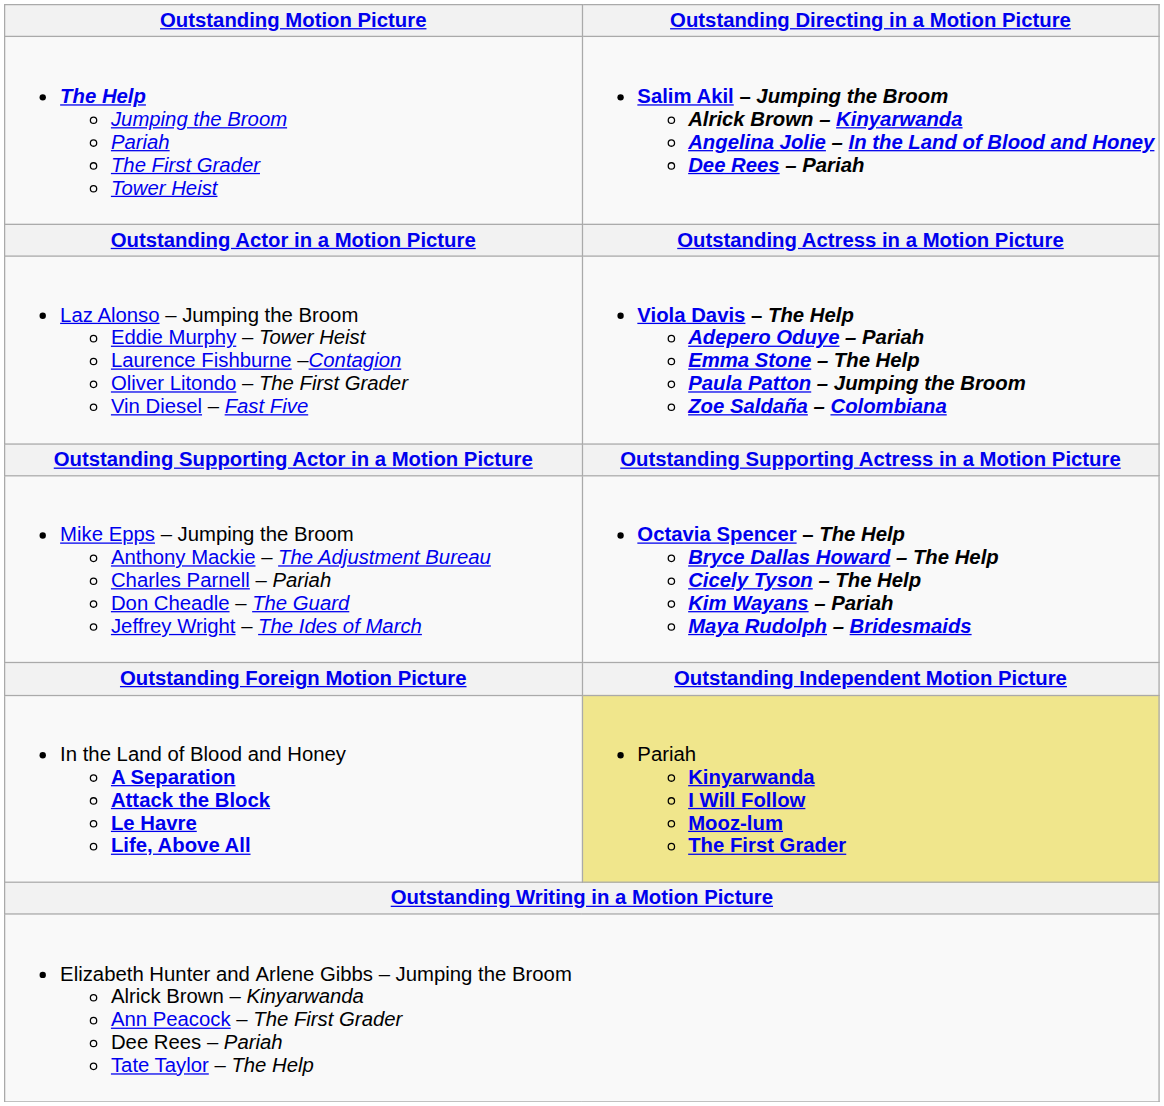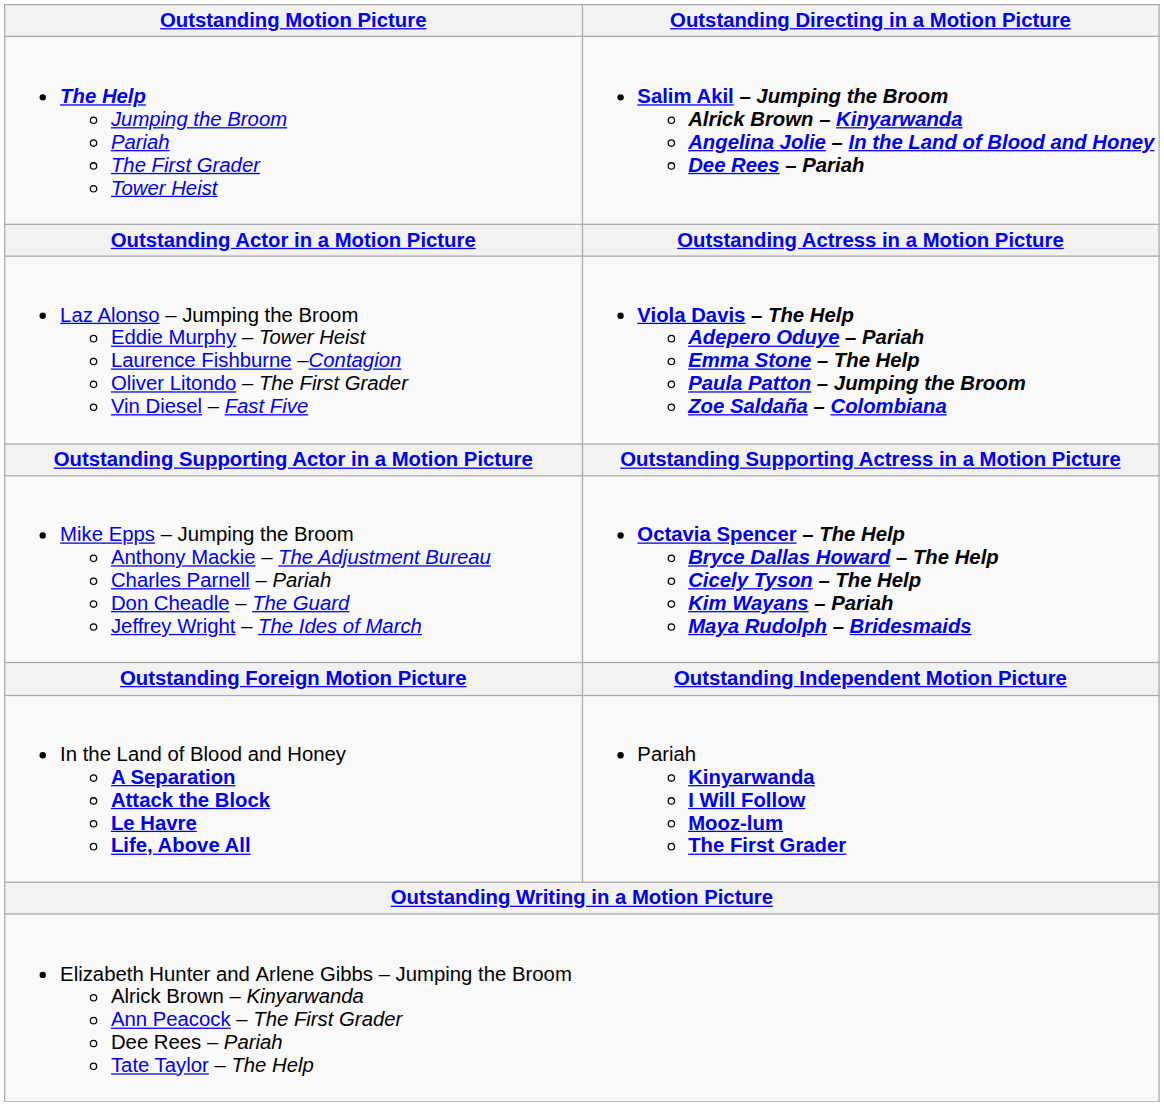(870, 800) khaki background -> (870, 800) no background
